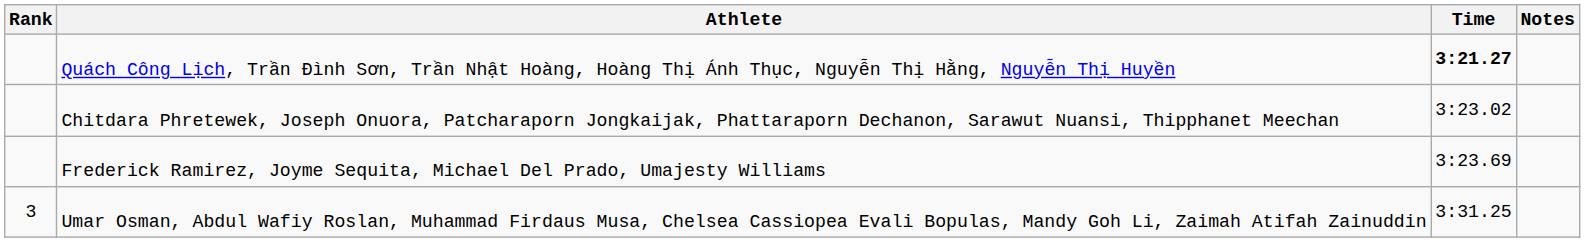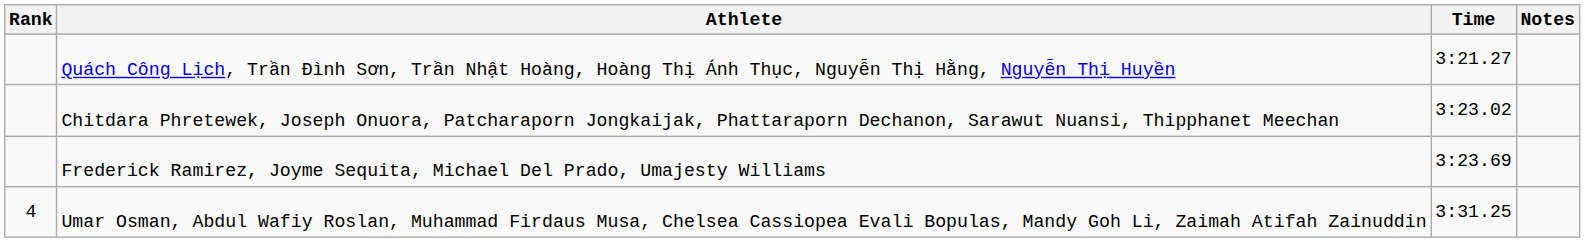(1474, 60) bold -> (1474, 60) normal
(31, 212) 3 -> (31, 212) 4
